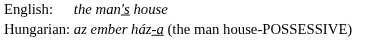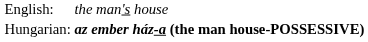(213, 29) normal -> (219, 29) bold
